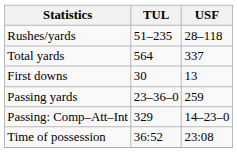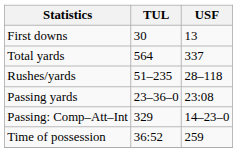rows swapped: (37, 76) <-> (41, 35)
(194, 96) 259 -> (199, 96) 23:08
(199, 137) 23:08 -> (194, 137) 259
